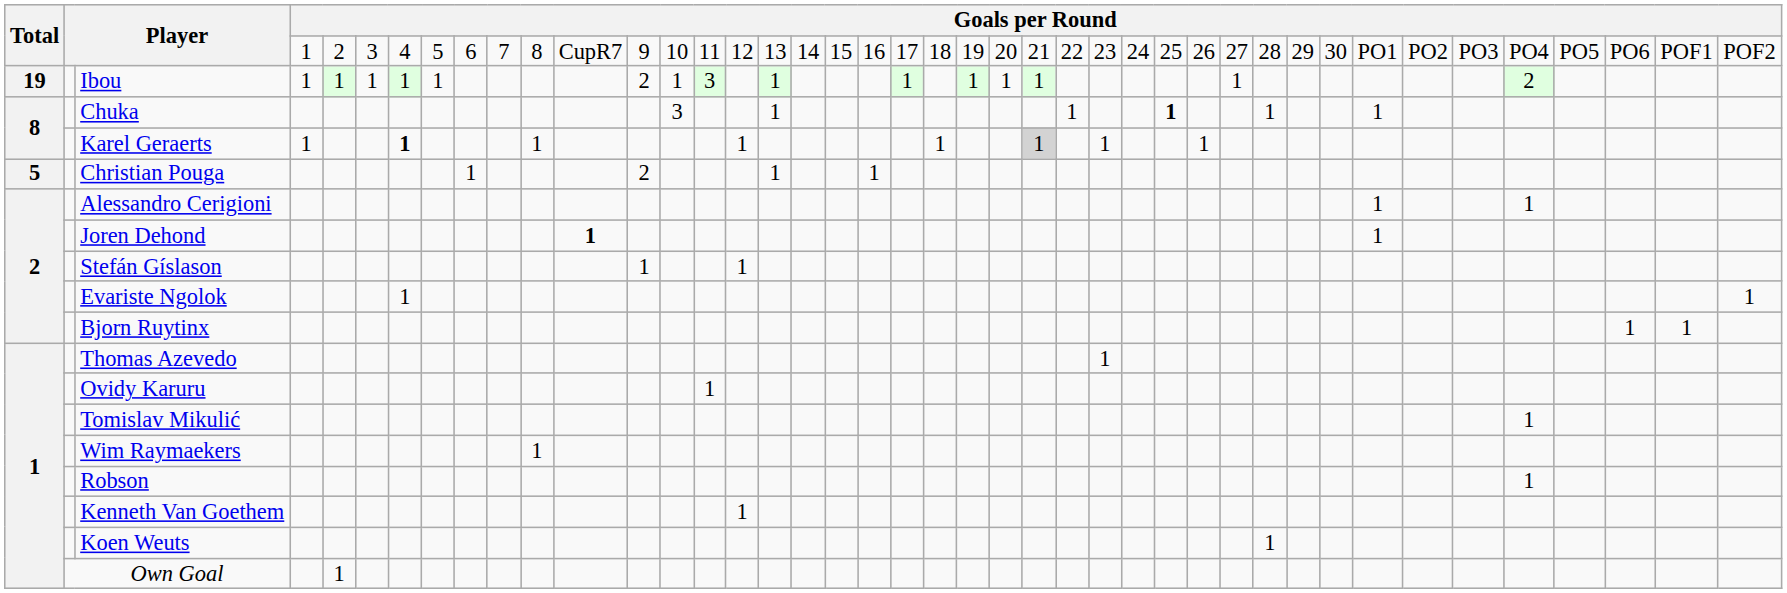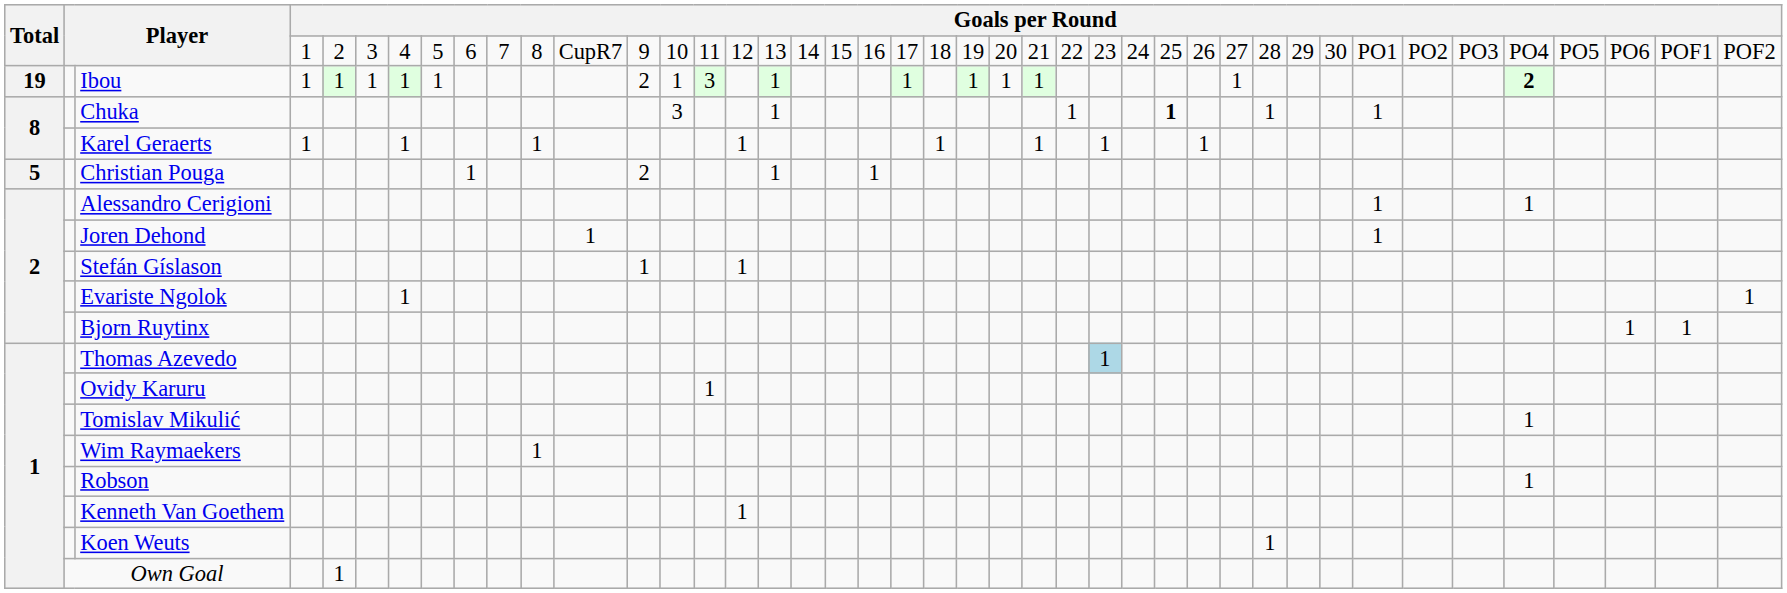(1529, 81) normal -> (1529, 81) bold
(405, 143) bold -> (405, 143) normal
(1039, 143) lightgrey background -> (1039, 143) no background
(590, 235) bold -> (590, 235) normal
(1105, 358) no background -> (1105, 358) lightblue background
